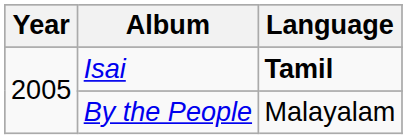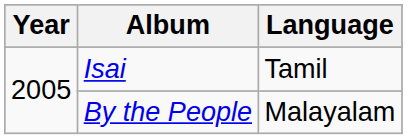(299, 68) bold -> (296, 68) normal
